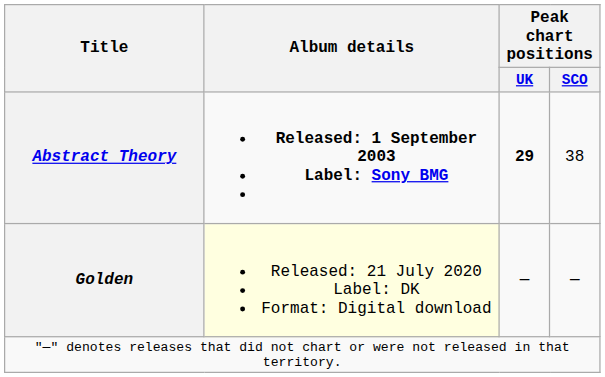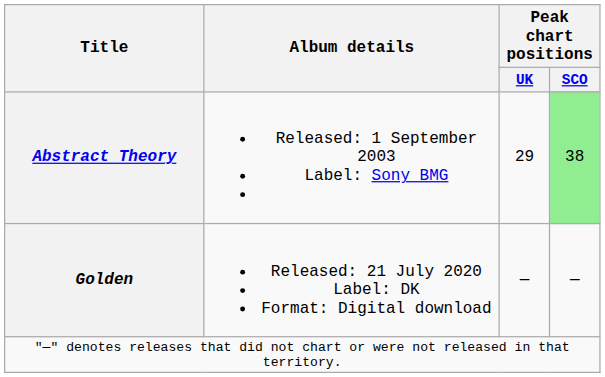(352, 167) bold -> (352, 167) normal
(525, 158) bold -> (525, 158) normal
(575, 158) no background -> (575, 158) lightgreen background
(352, 290) lightyellow background -> (352, 290) no background
